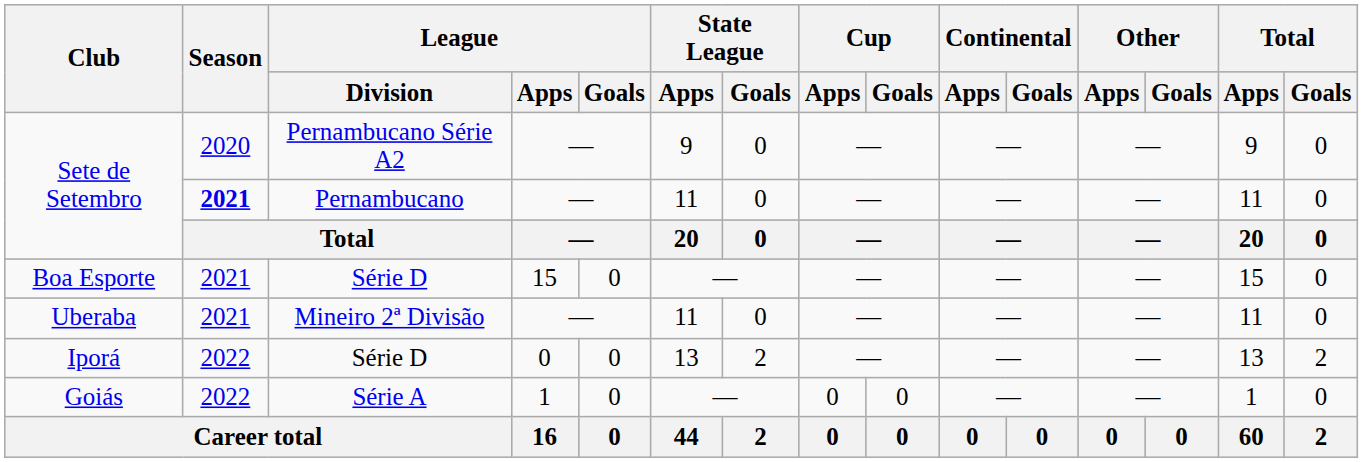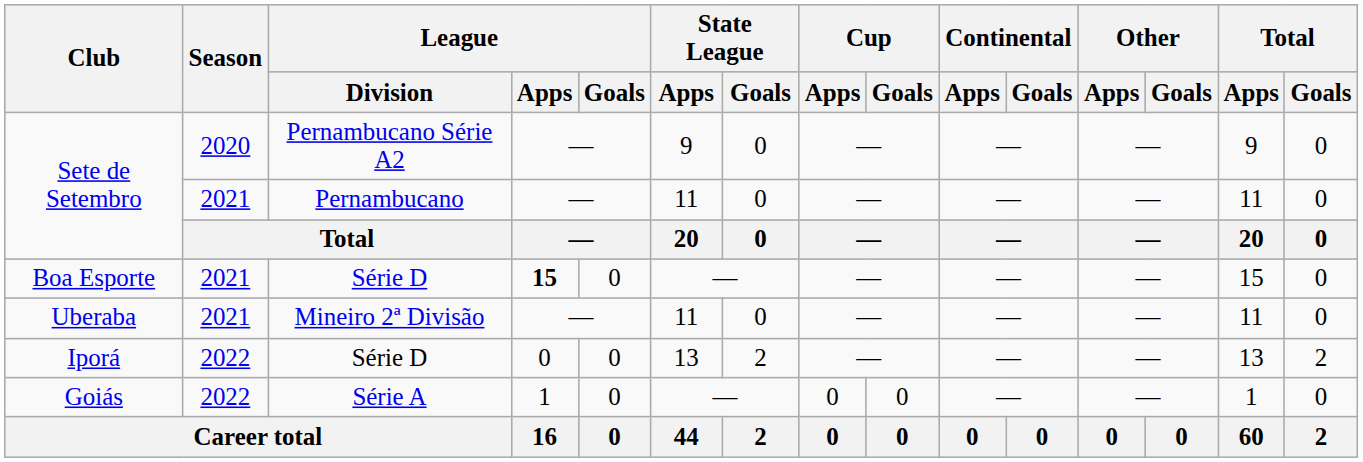(225, 199) bold -> (225, 199) normal
(545, 278) normal -> (545, 278) bold
